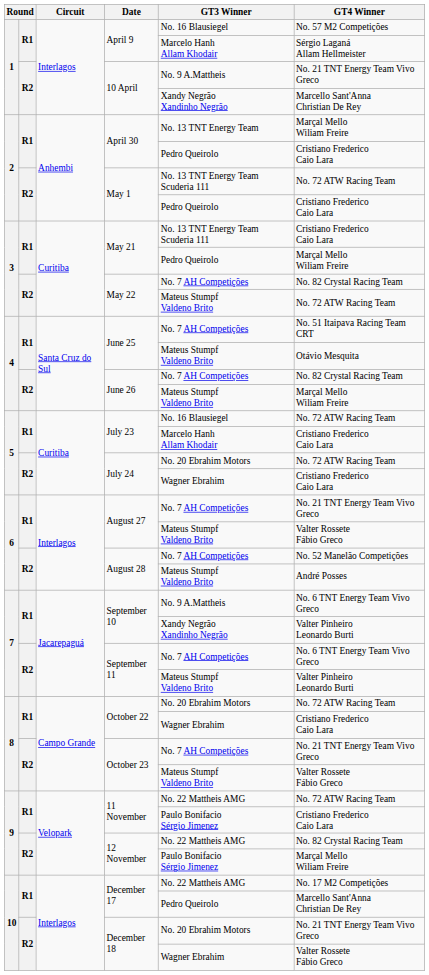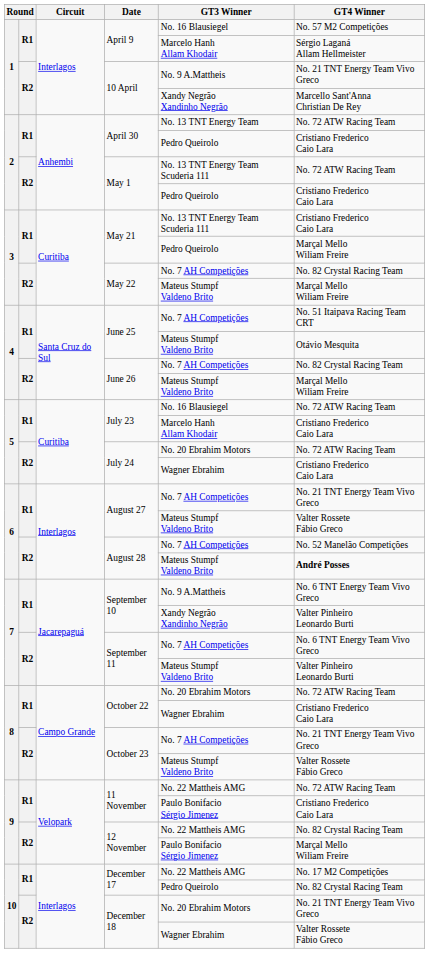(322, 127) Marçal Mello Wiliam Freire -> (346, 122) No. 72 ATW Racing Team
(346, 302) No. 72 ATW Racing Team -> (322, 291) Marçal Mello Wiliam Freire
(321, 576) normal -> (323, 565) bold
(333, 903) Marcello Sant'Anna Christian De Rey -> (349, 887) No. 82 Crystal Racing Team
